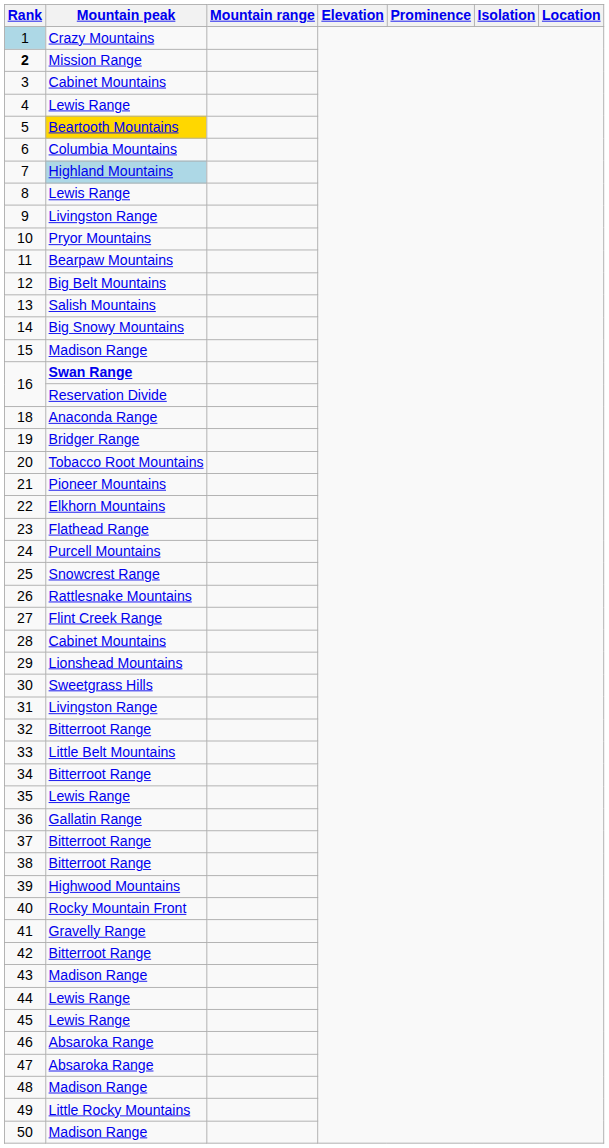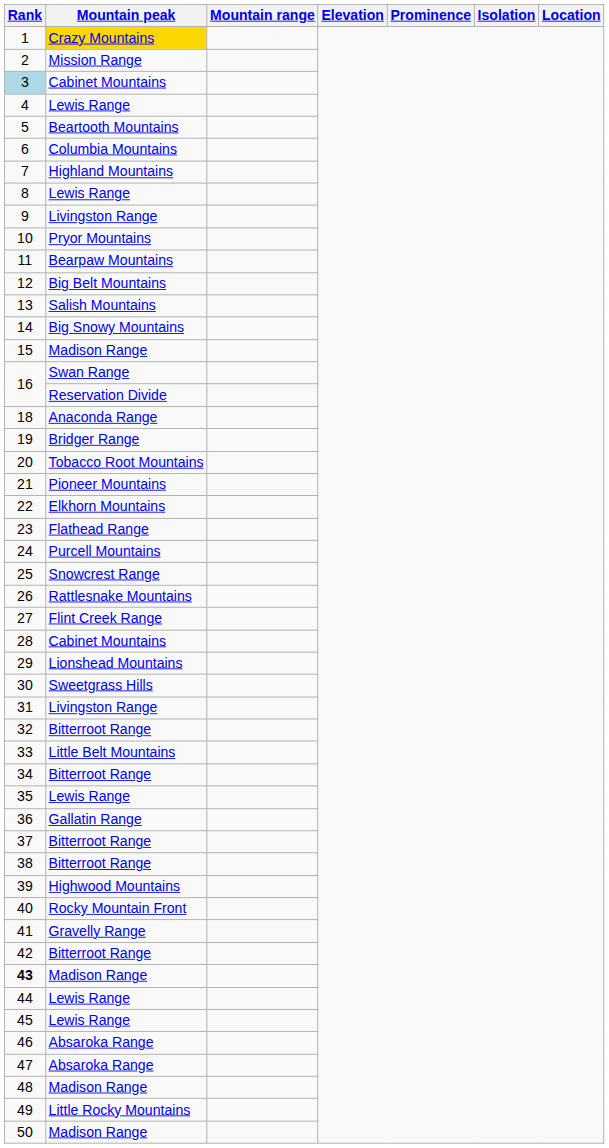(25, 37) lightblue background -> (25, 37) no background
(101, 37) no background -> (101, 37) gold background
(25, 60) bold -> (25, 60) normal
(25, 82) no background -> (25, 82) lightblue background
(114, 127) gold background -> (114, 127) no background
(111, 171) lightblue background -> (111, 171) no background
(90, 372) bold -> (89, 372) normal
(25, 975) normal -> (25, 975) bold
